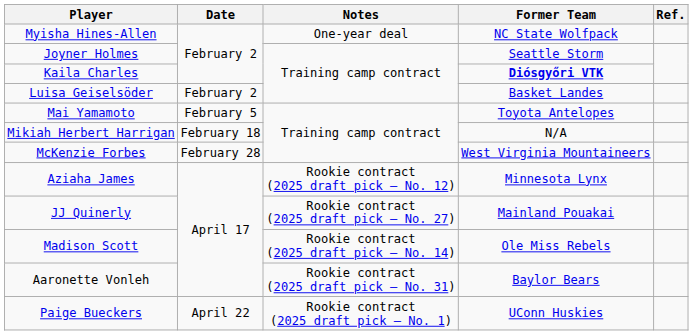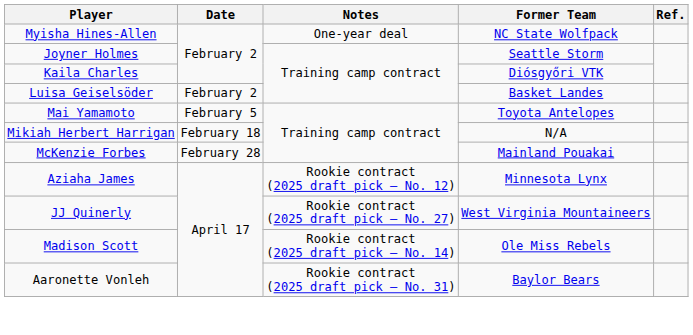(556, 73) bold -> (556, 73) normal
(556, 152) West Virginia Mountaineers -> (556, 152) Mainland Pouakai
(556, 213) Mainland Pouakai -> (556, 213) West Virginia Mountaineers
- row: (91, 314)
